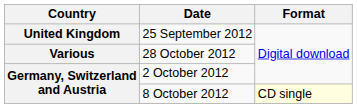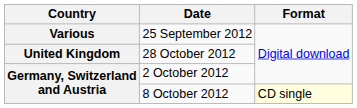(72, 34) United Kingdom -> (72, 34) Various
(72, 53) Various -> (72, 53) United Kingdom
